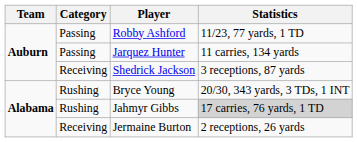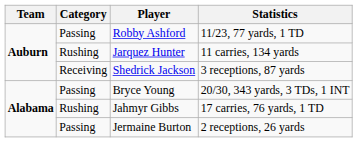(77, 52) Passing -> (79, 52) Rushing
(79, 89) Rushing -> (77, 89) Passing
(262, 108) lightgrey background -> (262, 108) no background
(83, 127) Receiving -> (77, 127) Passing
